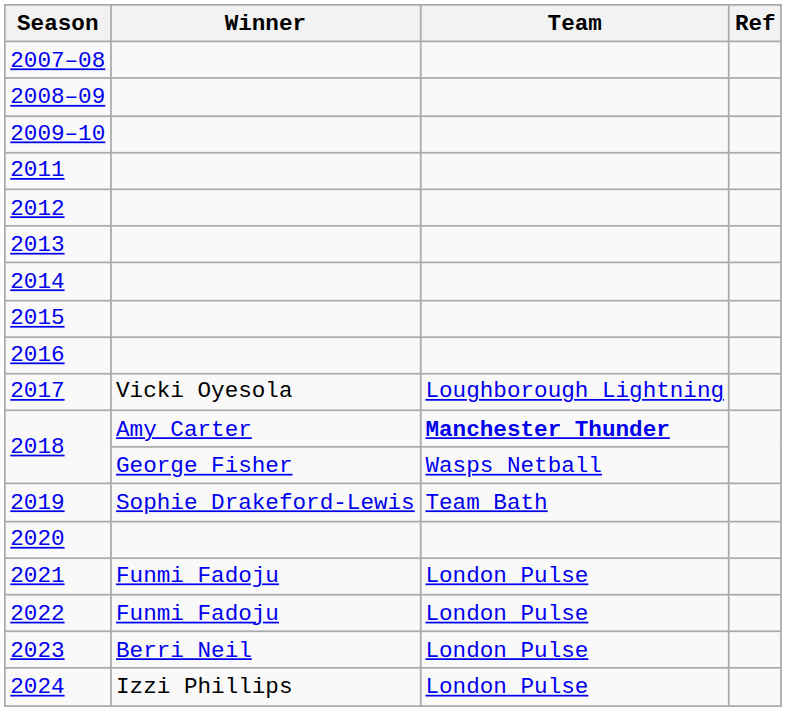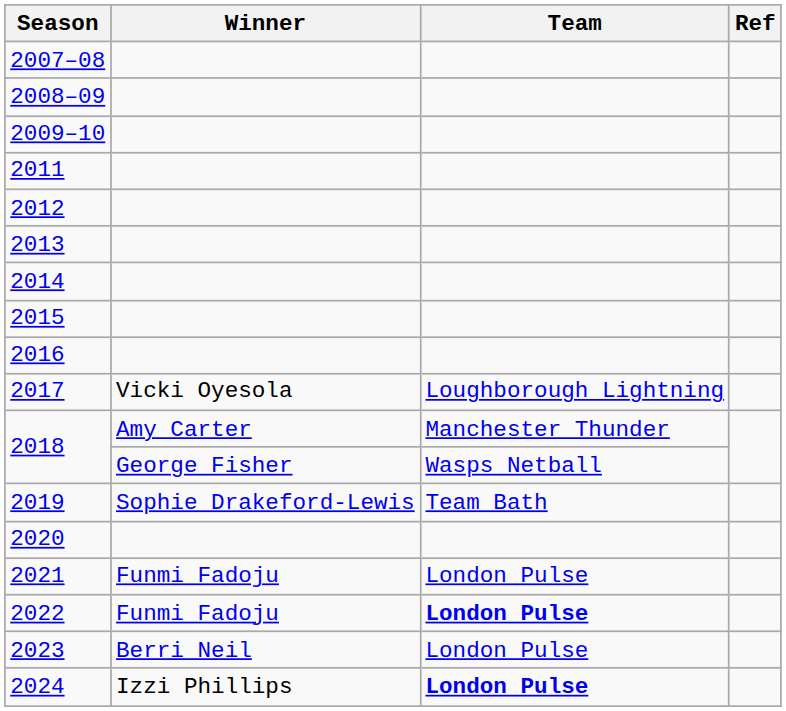(548, 429) bold -> (548, 429) normal
(507, 613) normal -> (507, 613) bold
(507, 687) normal -> (507, 687) bold
